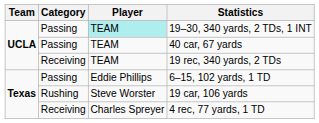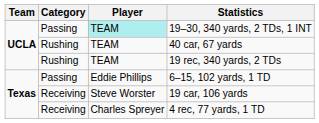(59, 45) Passing -> (60, 45) Rushing
(63, 61) Receiving -> (60, 61) Rushing
(60, 94) Rushing -> (63, 94) Receiving
